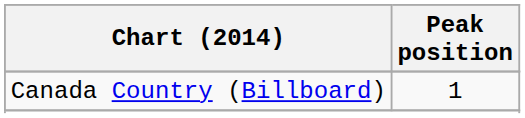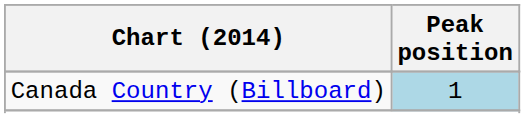(455, 91) no background -> (455, 91) lightblue background
